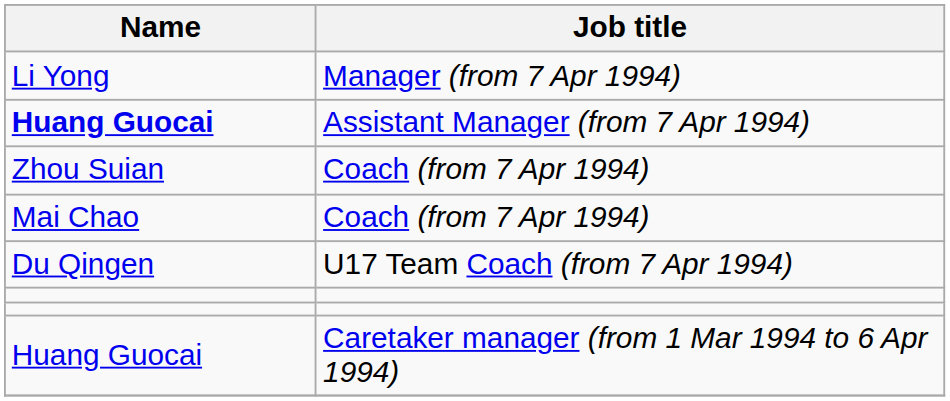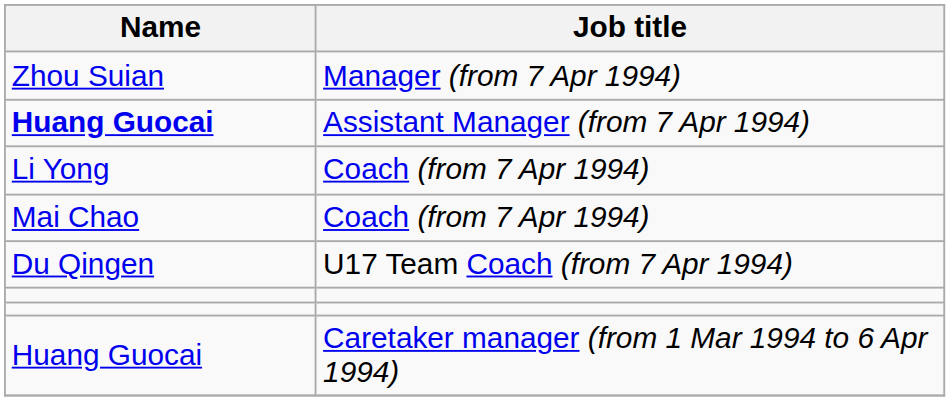(61, 75) Li Yong -> (88, 75) Zhou Suian
(88, 169) Zhou Suian -> (61, 169) Li Yong
